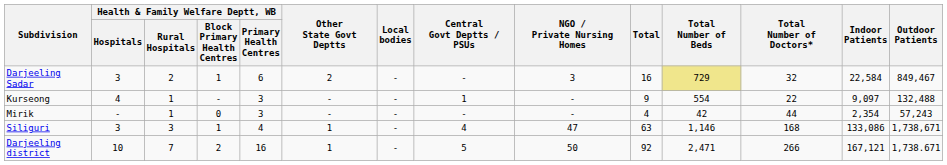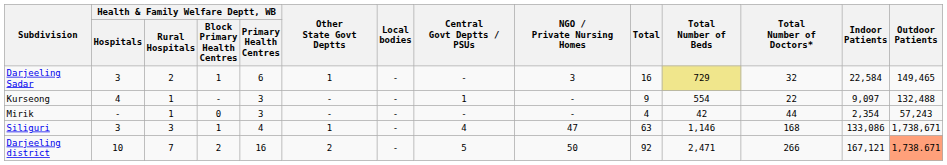(329, 78) 2 -> (329, 78) 1
(916, 78) 849,467 -> (916, 78) 149,465
(329, 148) 1 -> (329, 148) 2
(916, 148) no background -> (916, 148) lightsalmon background
